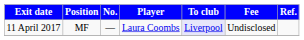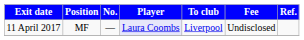(151, 27) no background -> (151, 27) lavender background
(203, 27) lavender background -> (203, 27) no background
